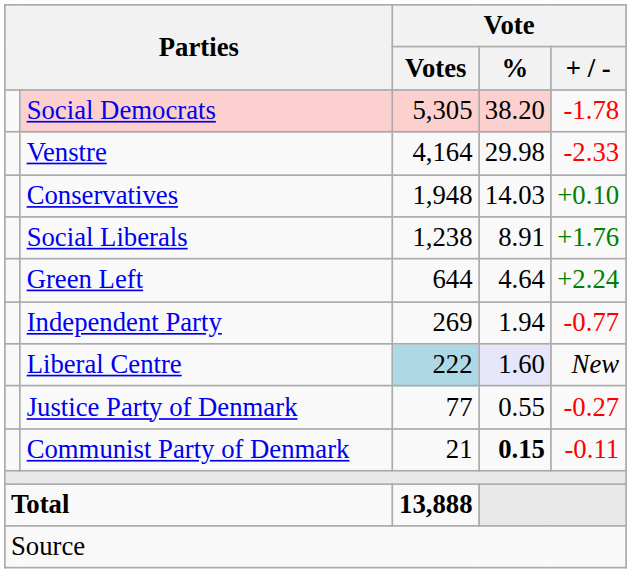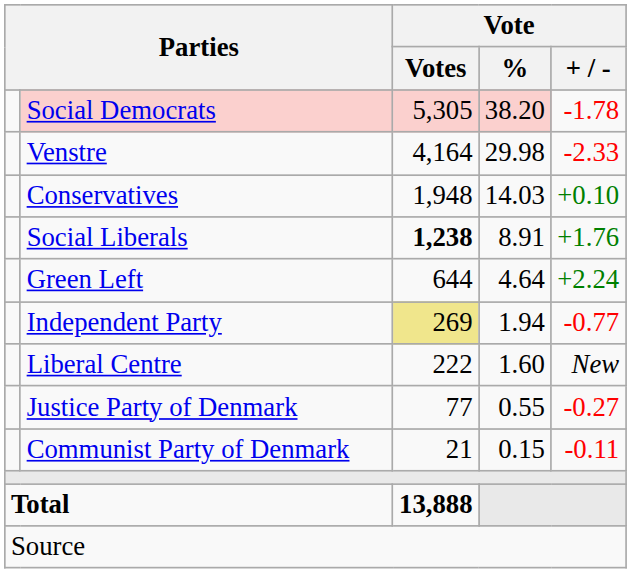(442, 237) normal -> (442, 237) bold
(452, 322) no background -> (452, 322) khaki background
(452, 364) lightblue background -> (452, 364) no background
(522, 364) lavender background -> (522, 364) no background
(522, 449) bold -> (522, 449) normal
